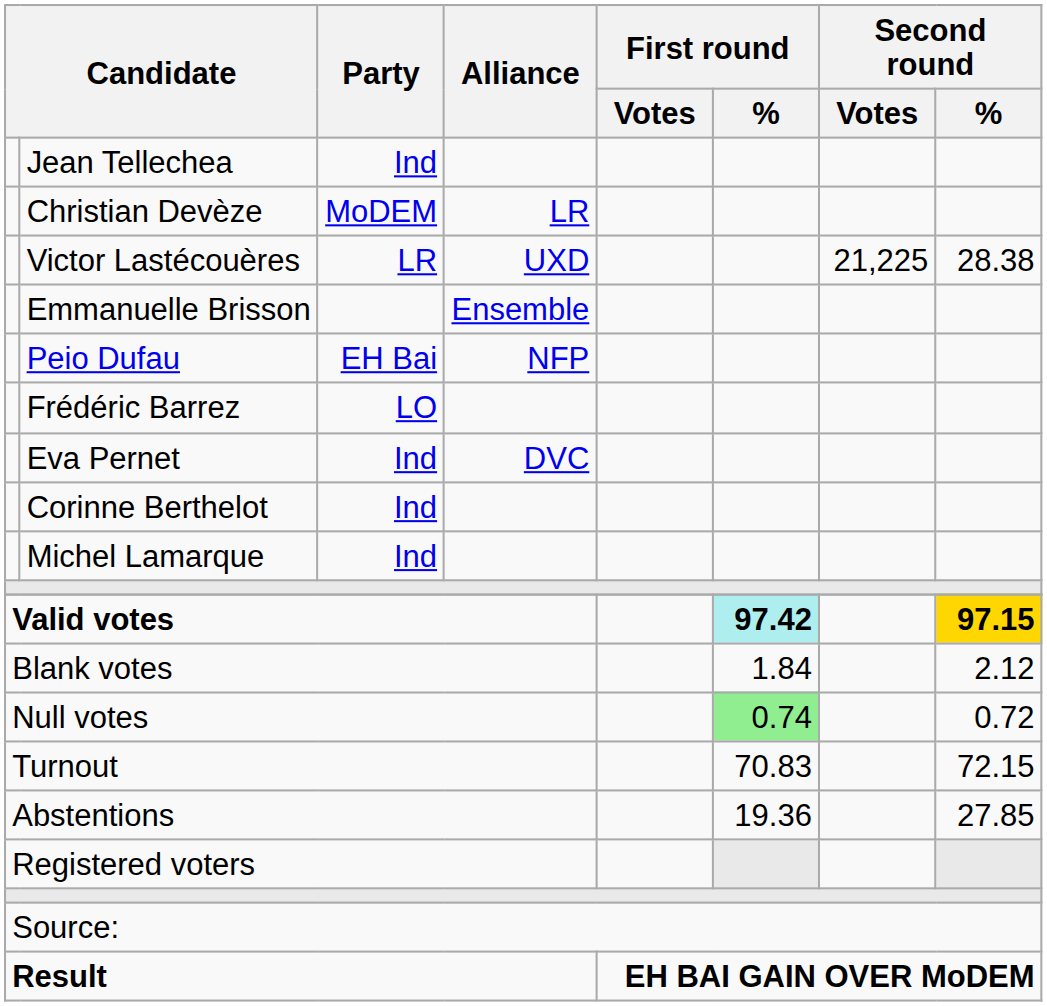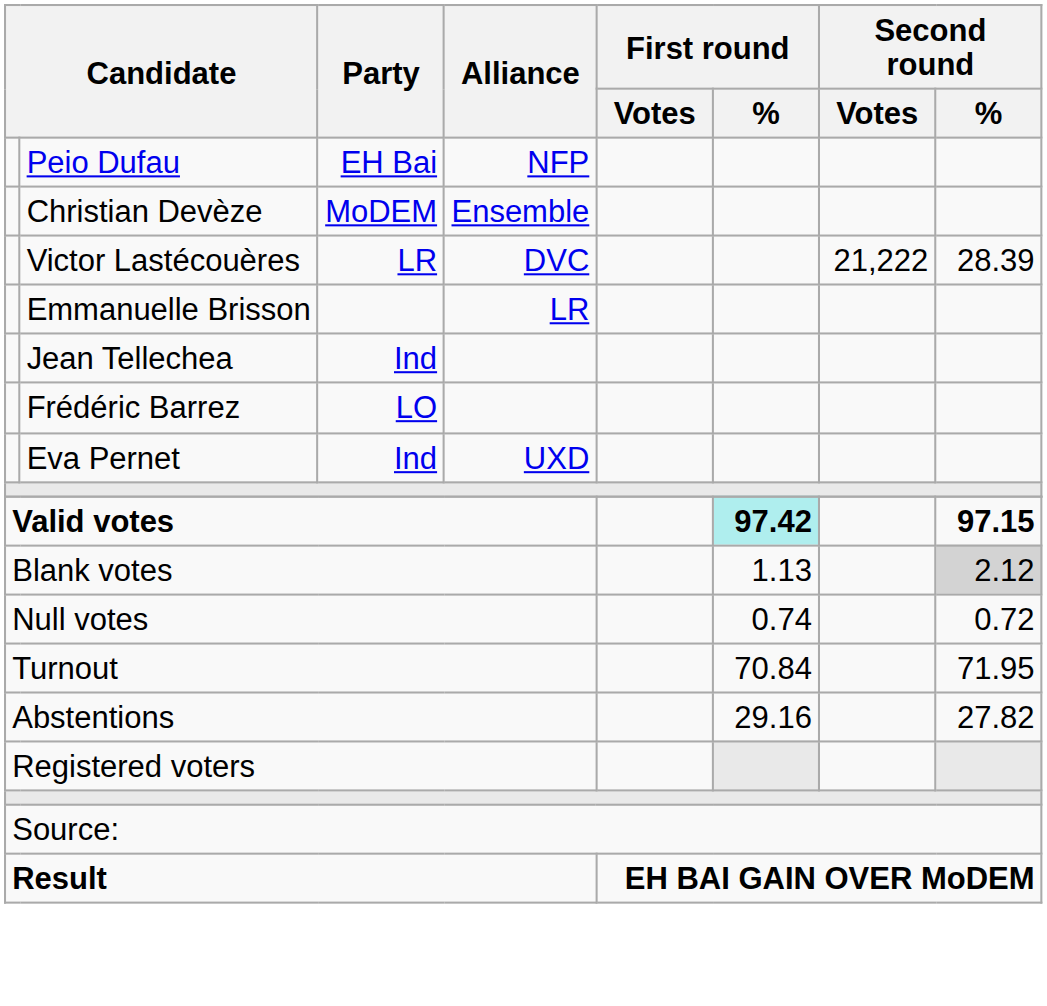rows swapped: (103, 359) <-> (130, 163)
(569, 212) LR -> (520, 212) Ensemble
(557, 261) UXD -> (557, 261) DVC
(881, 261) 21,225 -> (881, 261) 21,222
(996, 261) 28.38 -> (996, 261) 28.39
(520, 310) Ensemble -> (569, 310) LR
(557, 457) DVC -> (557, 457) UXD
- row: (147, 506)
- row: (145, 555)
(996, 619) gold background -> (996, 521) no background
(782, 668) 1.84 -> (782, 570) 1.13
(1004, 668) no background -> (1004, 570) lightgrey background
(782, 717) lightgreen background -> (782, 619) no background
(773, 766) 70.83 -> (773, 668) 70.84
(996, 766) 72.15 -> (996, 668) 71.95
(773, 815) 19.36 -> (773, 717) 29.16
(996, 815) 27.85 -> (996, 717) 27.82
